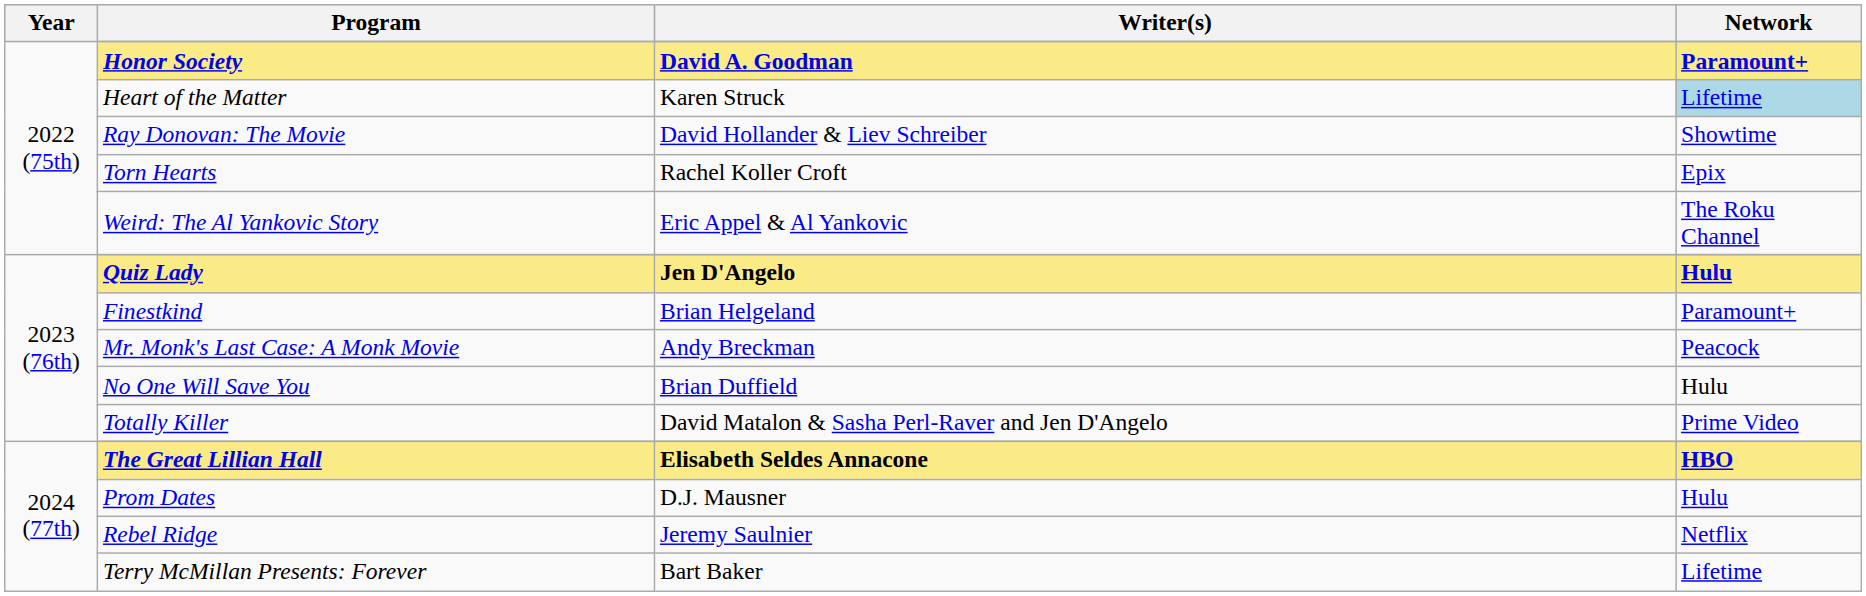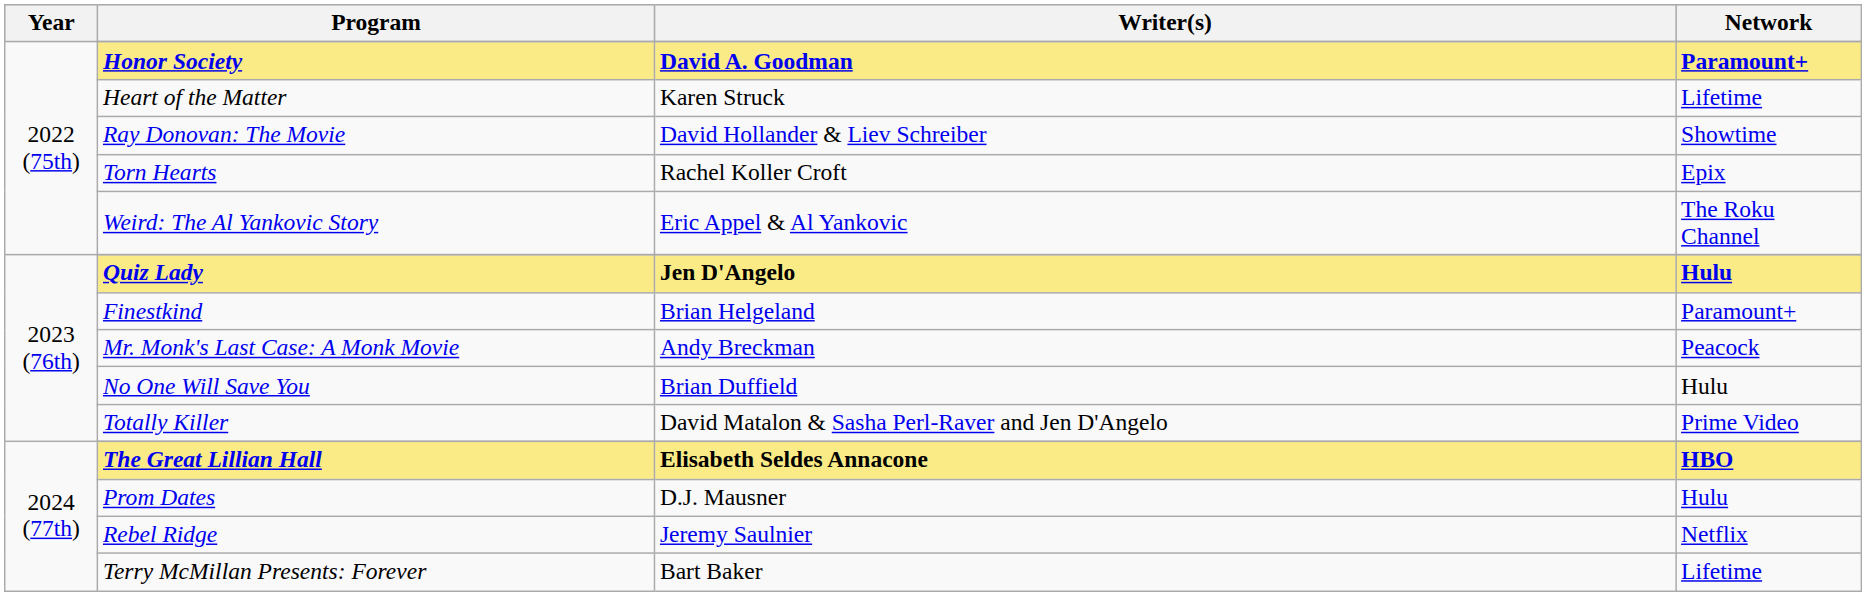(1722, 97) lightblue background -> (1722, 97) no background
